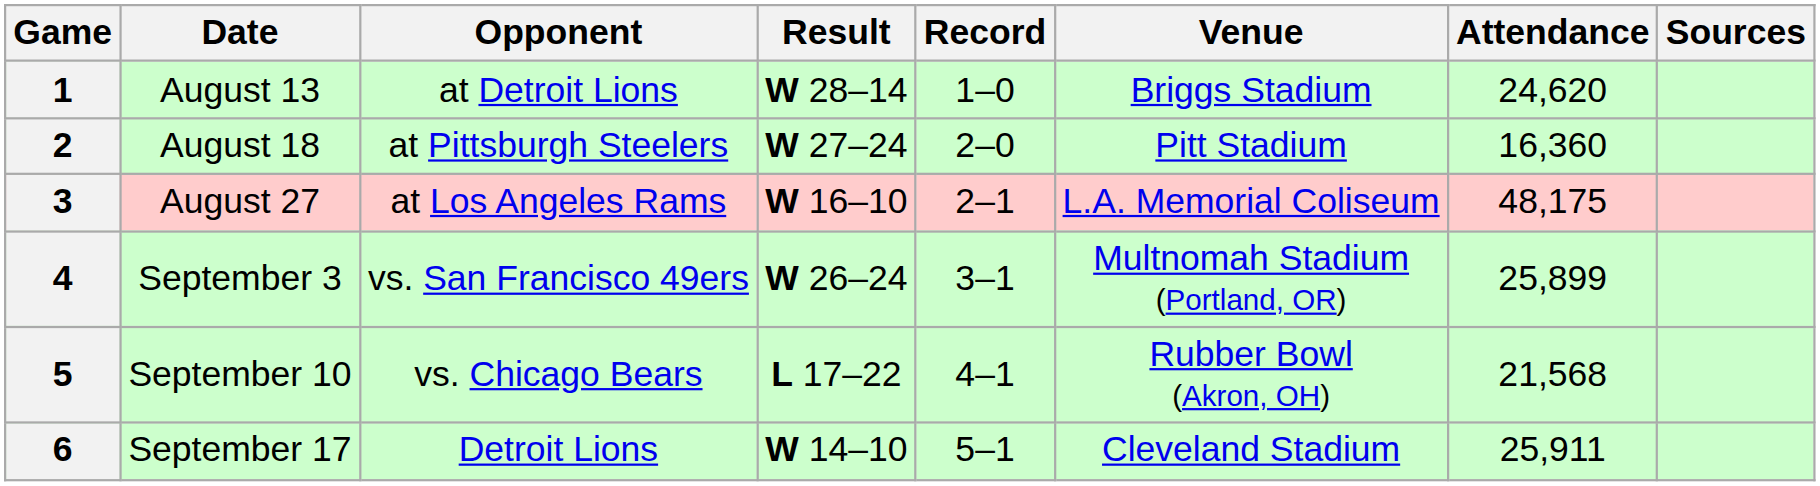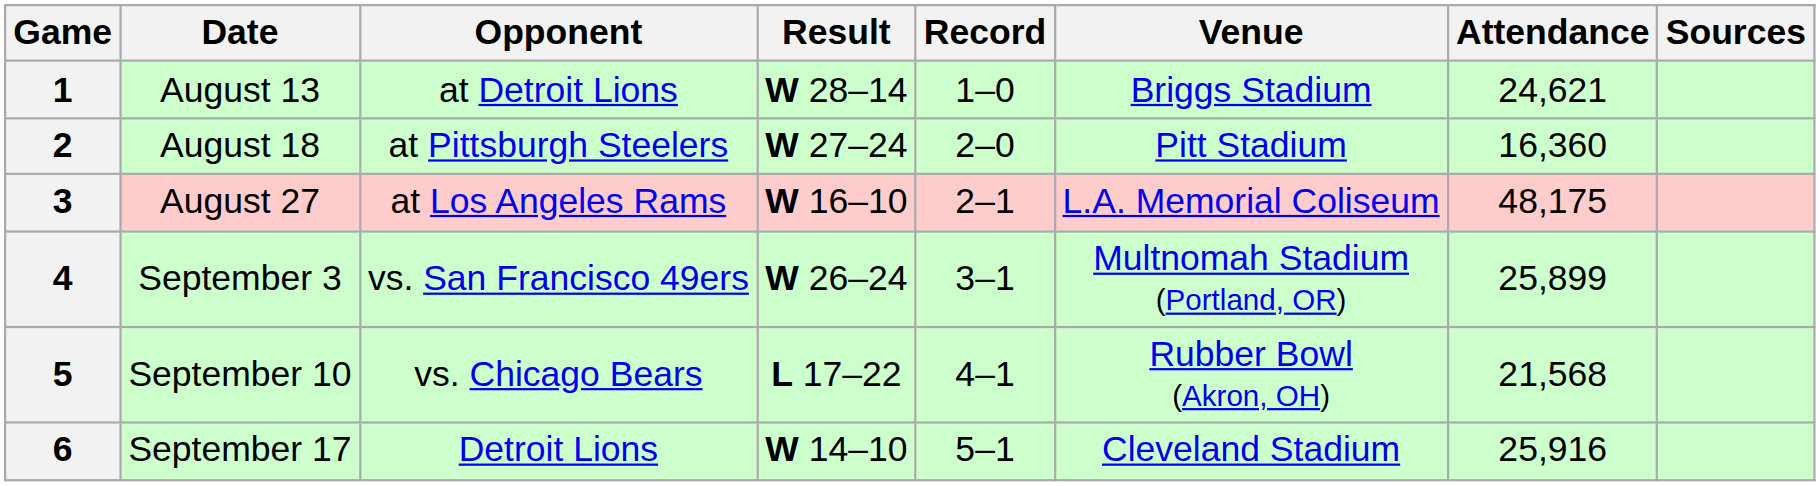(1553, 88) 24,620 -> (1553, 88) 24,621
(1553, 450) 25,911 -> (1553, 450) 25,916
